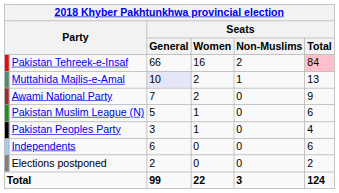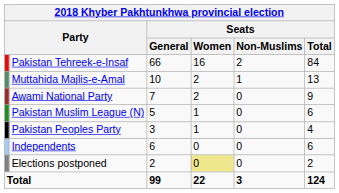(313, 63) pink background -> (313, 63) no background
(155, 79) lavender background -> (155, 79) no background
(196, 163) no background -> (196, 163) khaki background
